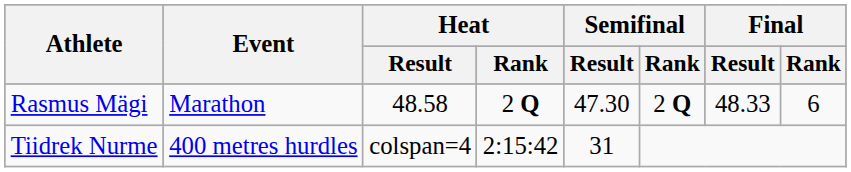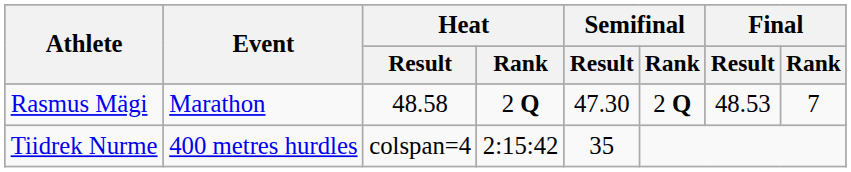(743, 104) 48.33 -> (743, 104) 48.53
(813, 104) 6 -> (813, 104) 7
(602, 145) 31 -> (602, 145) 35
